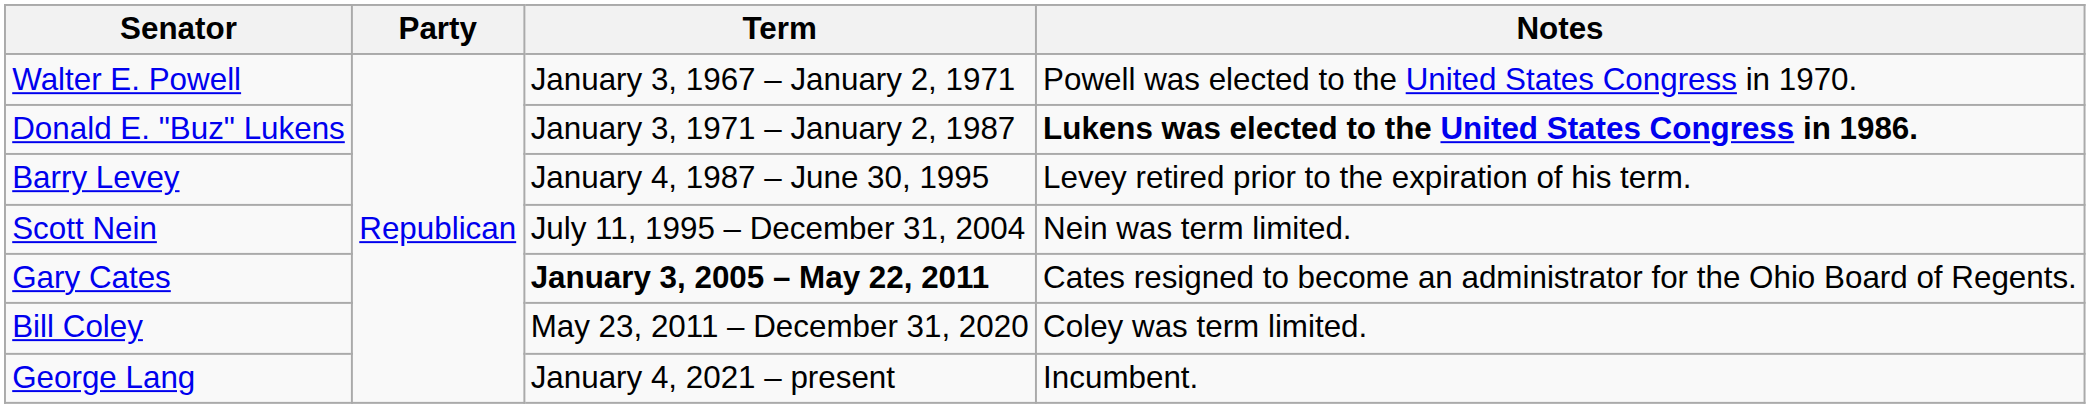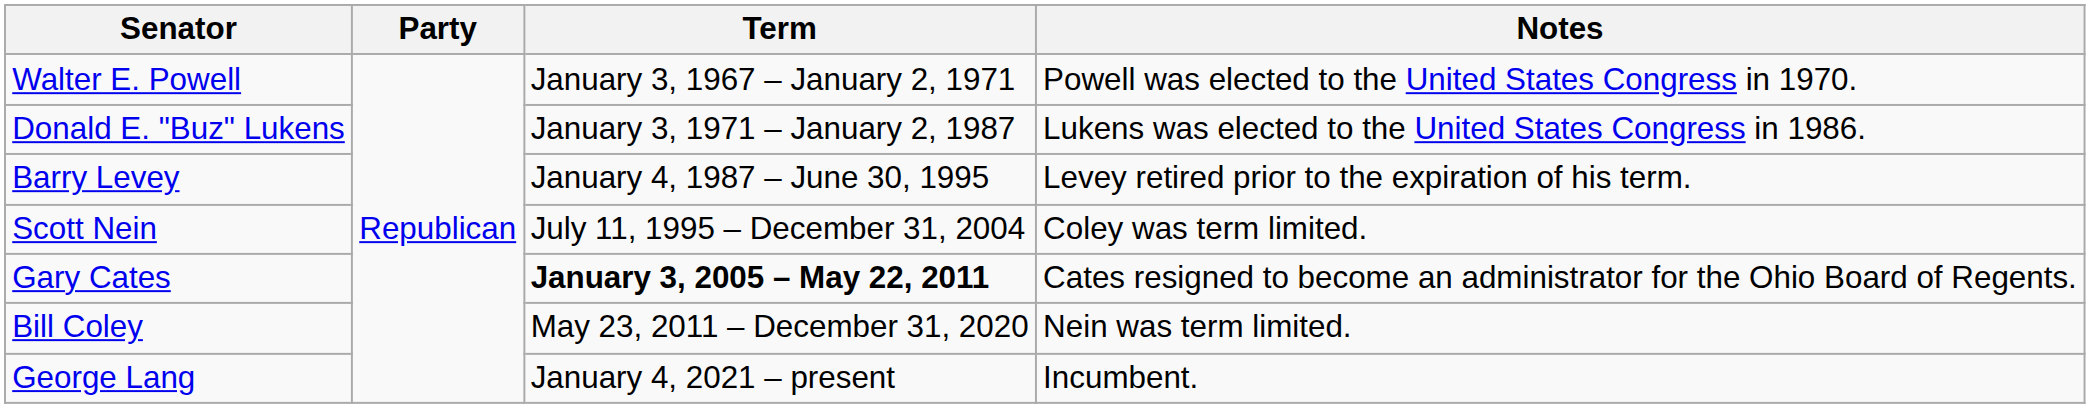(1481, 128) bold -> (1455, 128) normal
(1197, 228) Nein was term limited. -> (1205, 228) Coley was term limited.
(1205, 327) Coley was term limited. -> (1197, 327) Nein was term limited.
